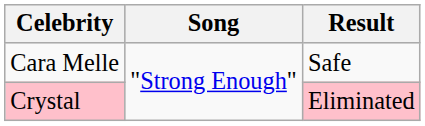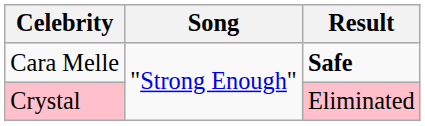(330, 62) normal -> (330, 62) bold
